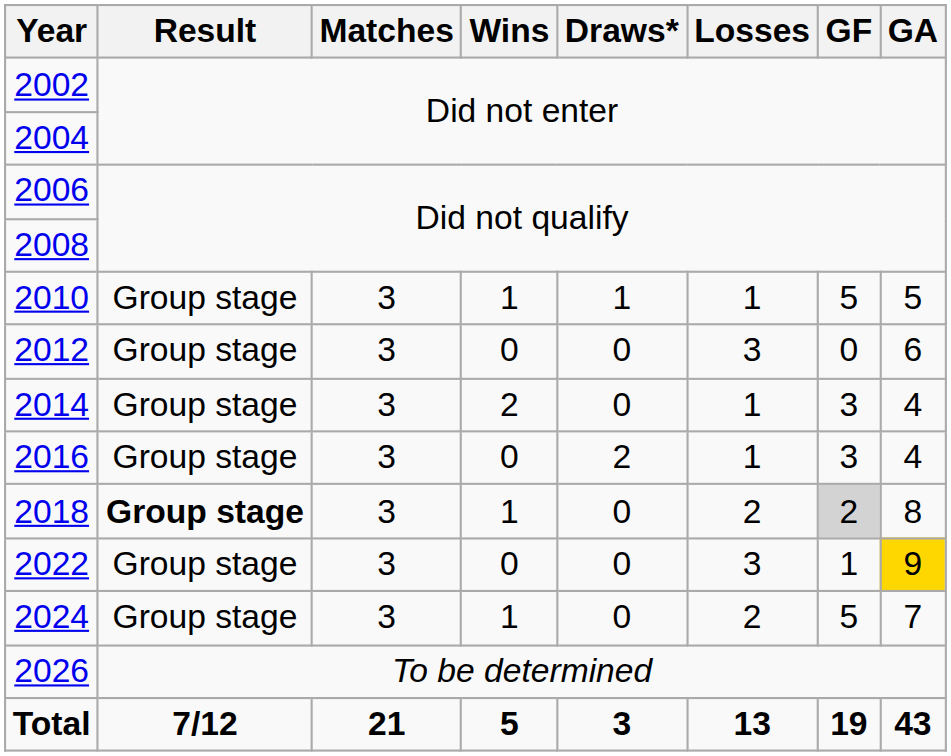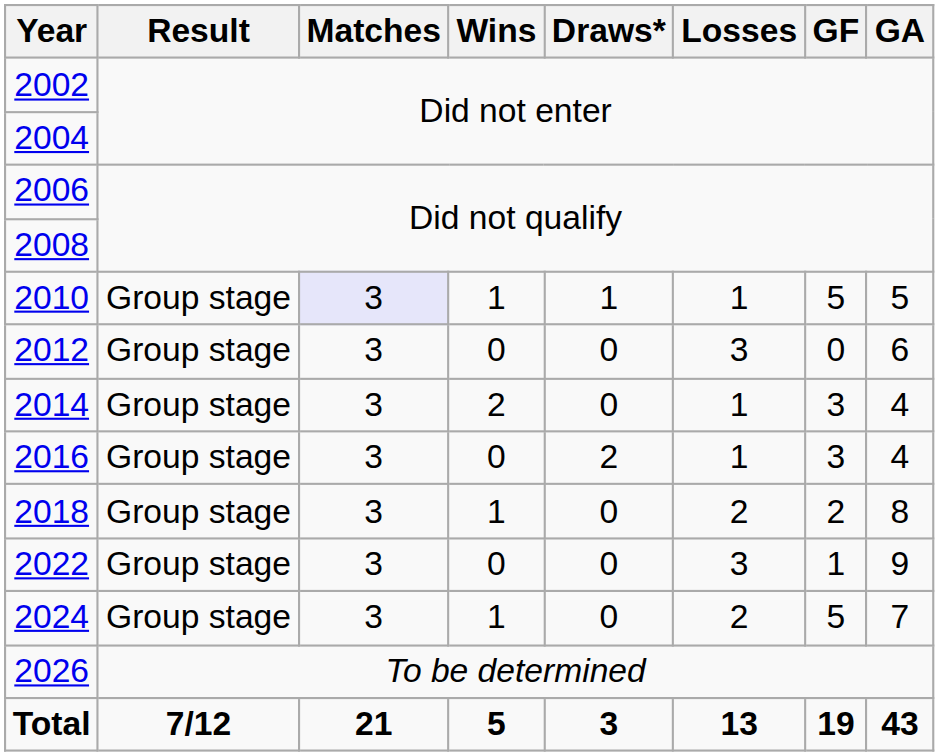(387, 297) no background -> (374, 297) lavender background
(205, 510) bold -> (199, 510) normal
(849, 510) lightgrey background -> (836, 510) no background
(913, 564) gold background -> (900, 564) no background
